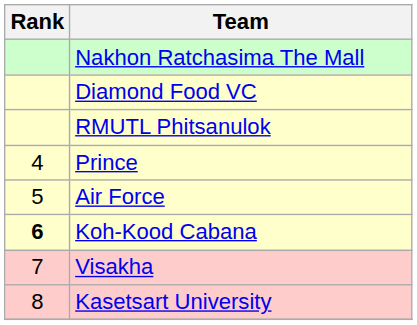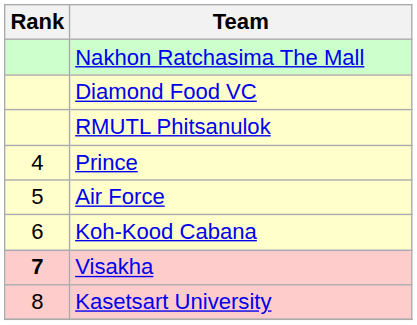(37, 232) bold -> (37, 232) normal
(37, 267) normal -> (37, 267) bold
